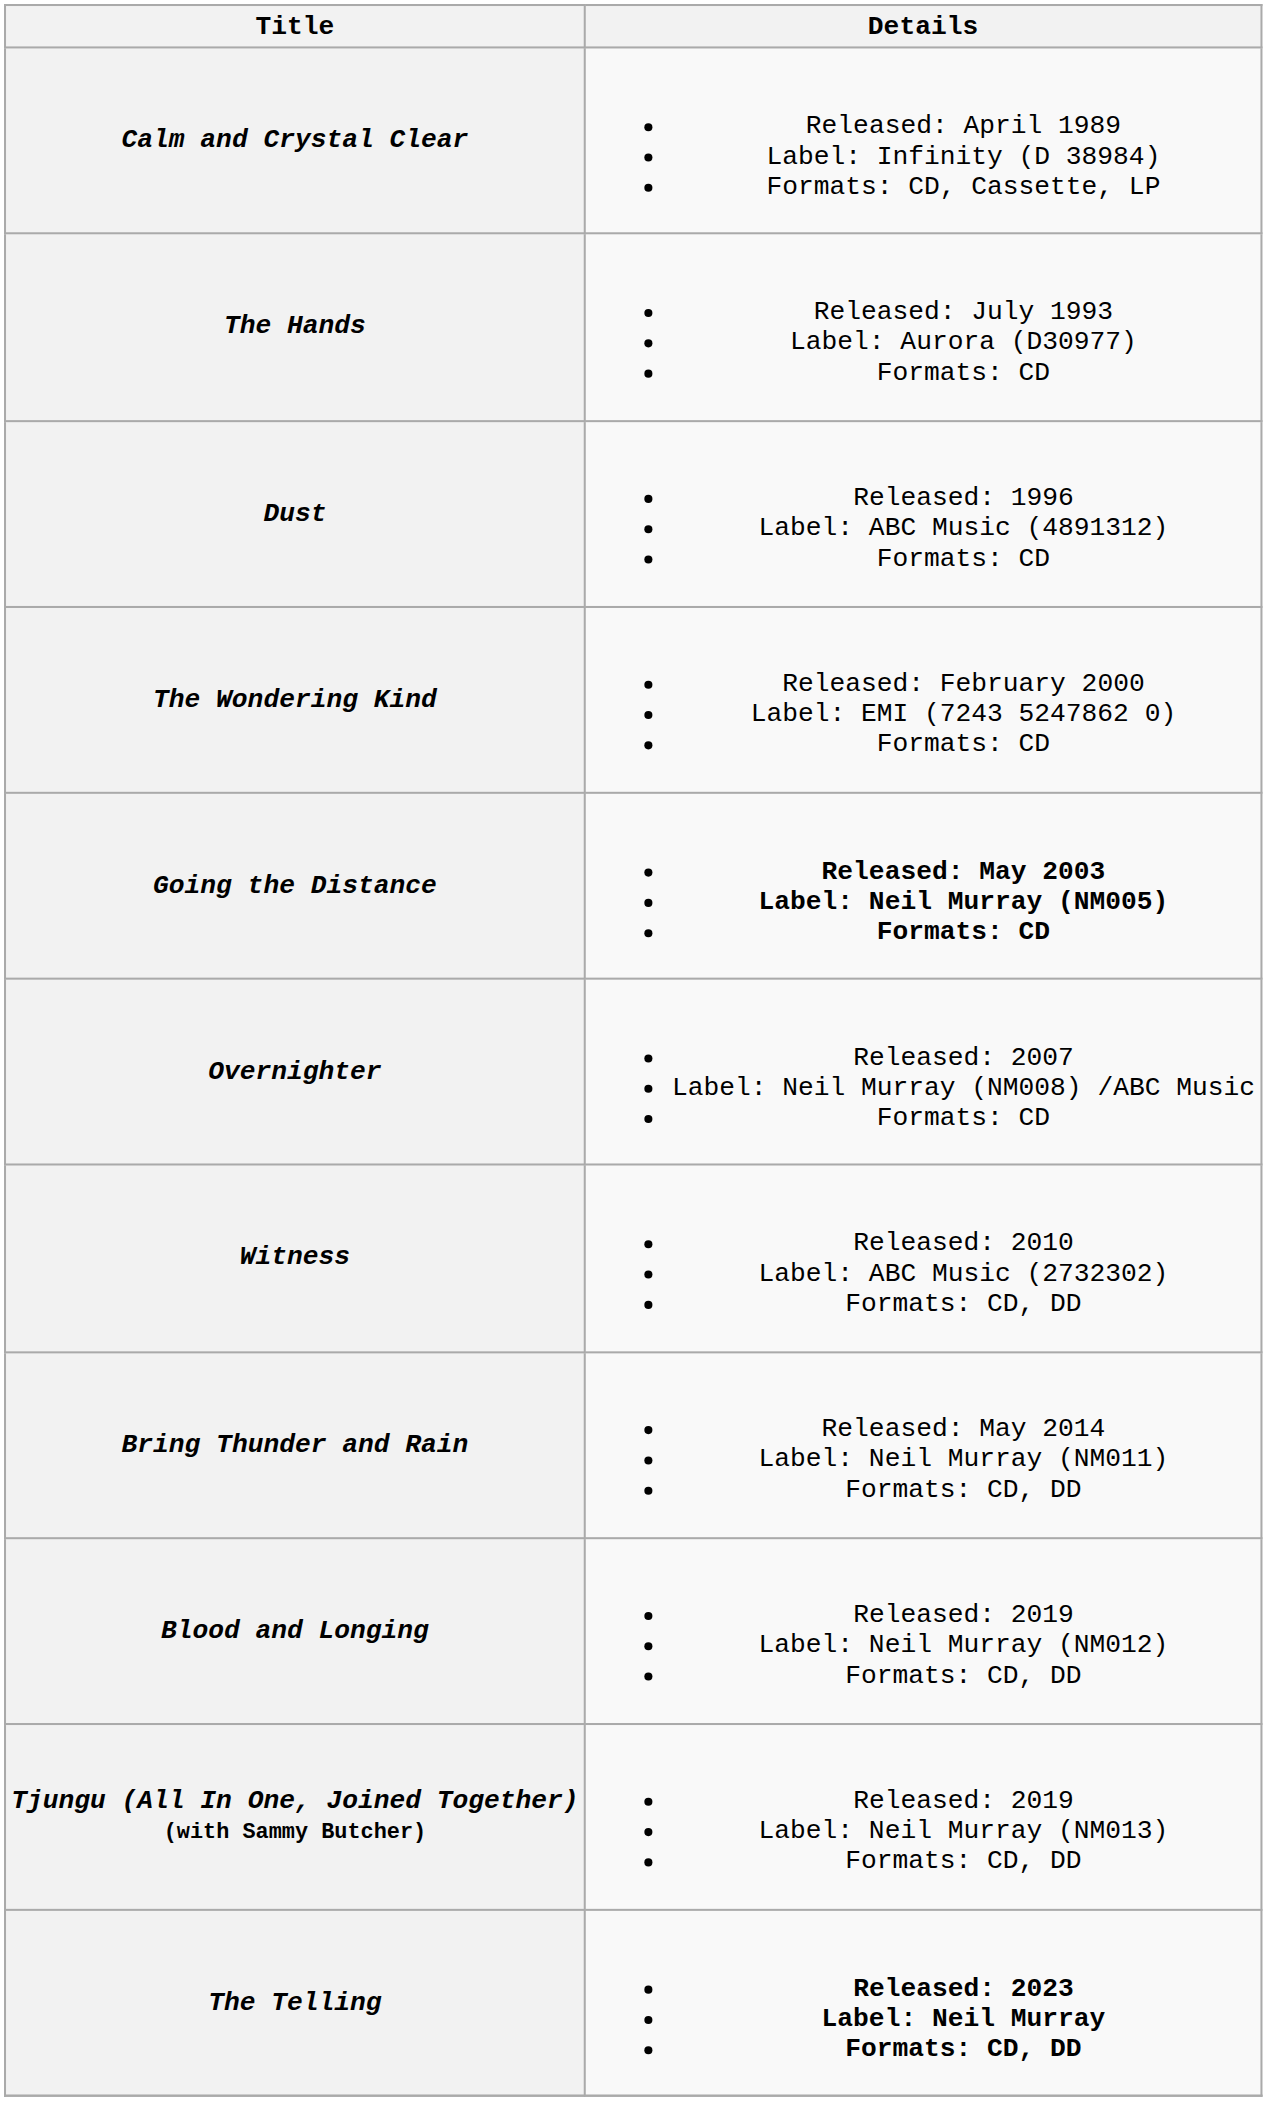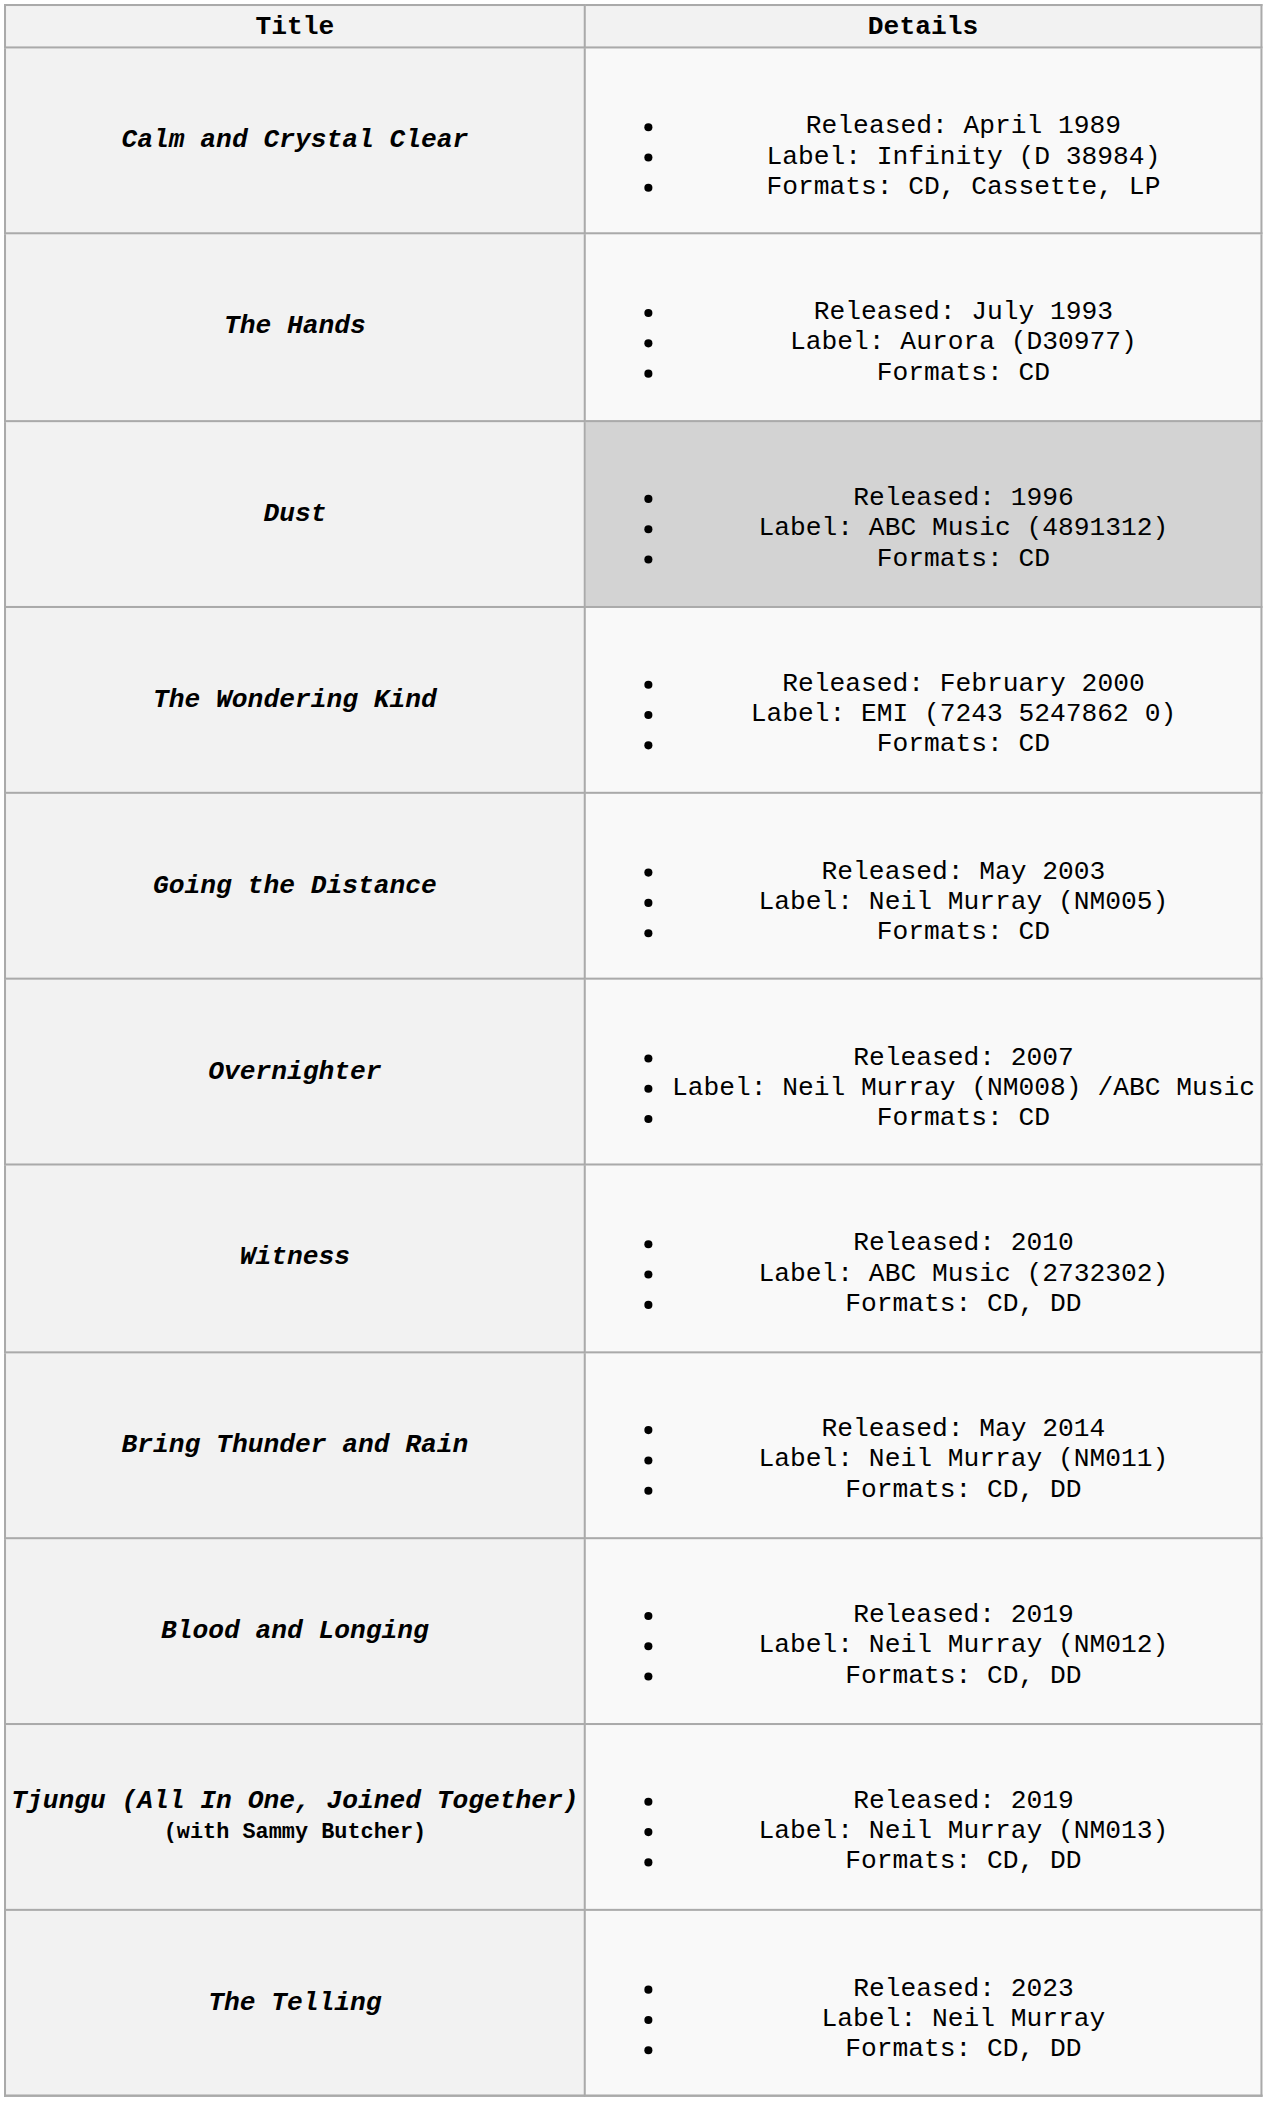(923, 529) no background -> (923, 529) lightgrey background
(923, 901) bold -> (923, 901) normal
(923, 2018) bold -> (923, 2018) normal
